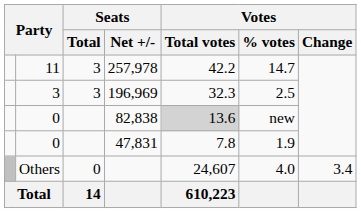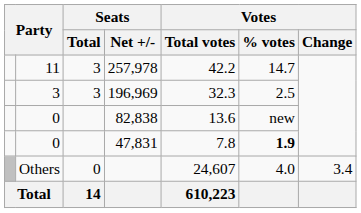(222, 118) lightgrey background -> (222, 118) no background
(285, 143) normal -> (285, 143) bold
